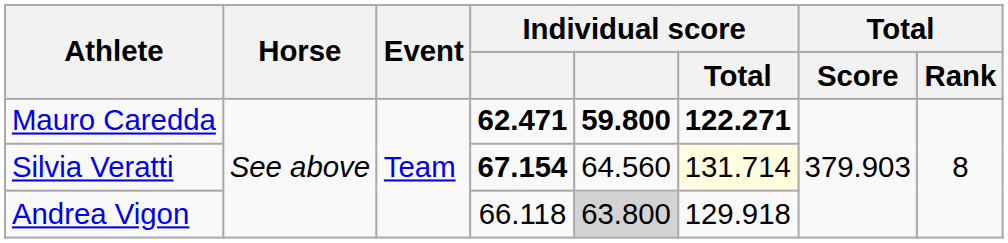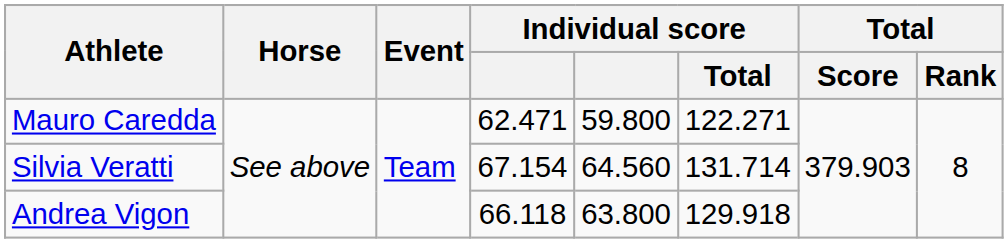(522, 121) bold -> (522, 121) normal
(626, 121) bold -> (626, 121) normal
(738, 121) bold -> (738, 121) normal
(522, 168) bold -> (522, 168) normal
(738, 168) lightyellow background -> (738, 168) no background
(626, 214) lightgrey background -> (626, 214) no background
